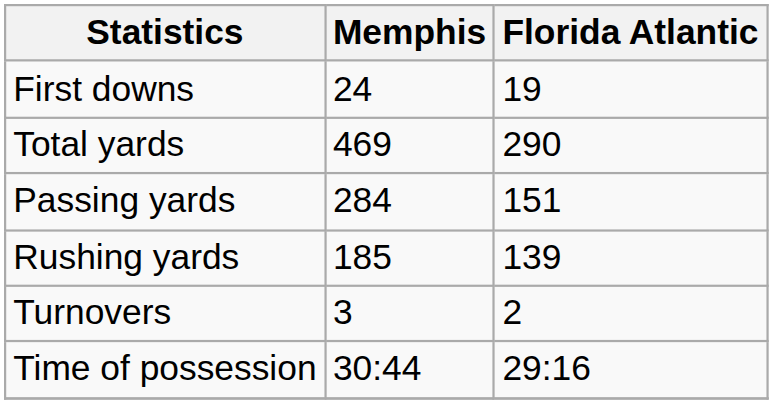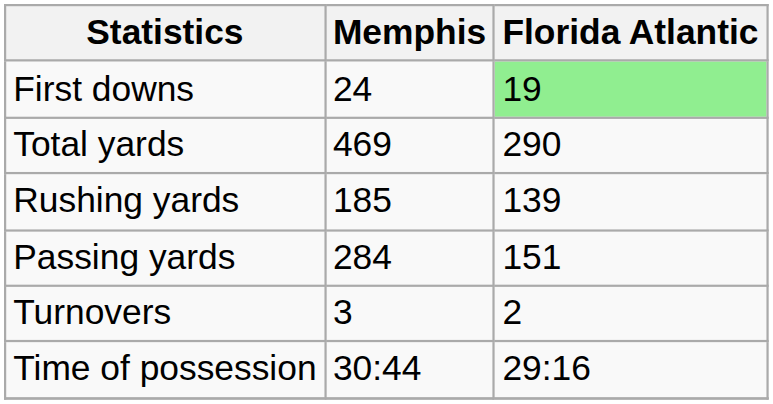(522, 88) no background -> (522, 88) lightgreen background
rows swapped: (126, 256) <-> (124, 200)
